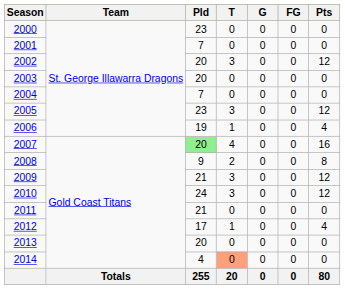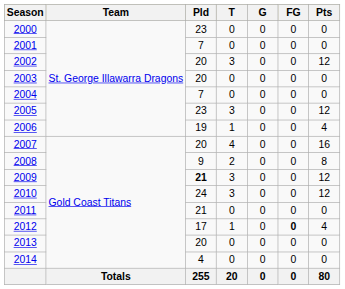(201, 144) lightgreen background -> (201, 144) no background
(201, 177) normal -> (201, 177) bold
(293, 227) normal -> (293, 227) bold
(232, 260) lightsalmon background -> (232, 260) no background
